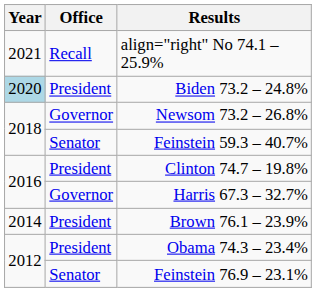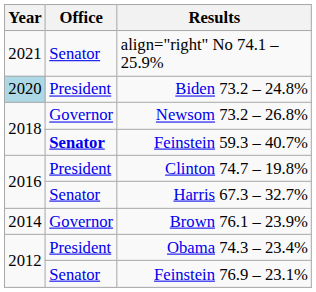(71, 53) Recall -> (75, 53) Senator
(75, 141) normal -> (77, 141) bold
(81, 194) Governor -> (75, 194) Senator
(80, 221) President -> (81, 221) Governor
